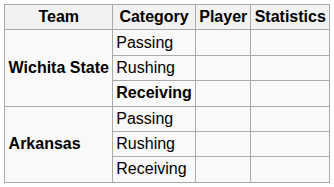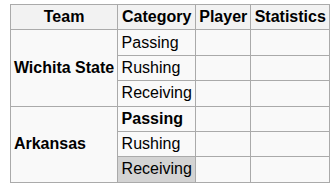(154, 93) bold -> (157, 93) normal
(145, 118) normal -> (152, 118) bold
(151, 169) no background -> (157, 169) lightgrey background
